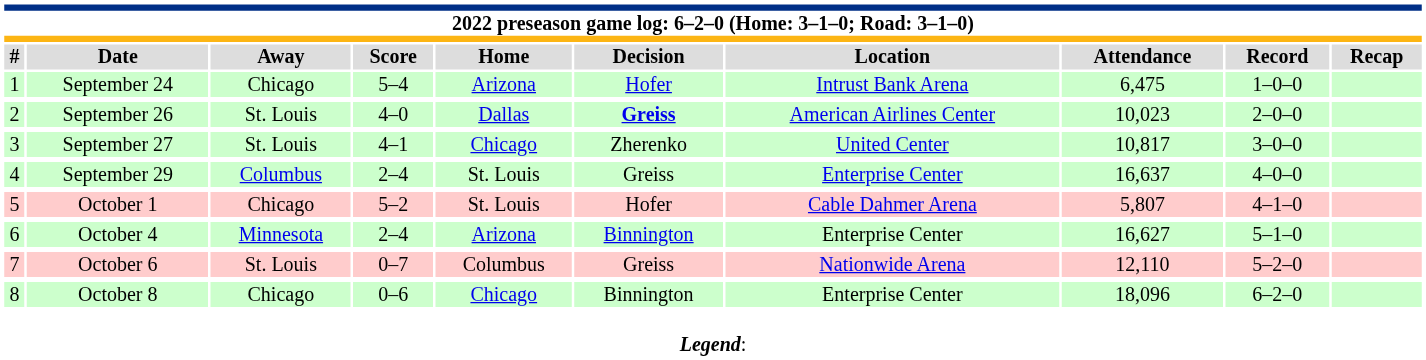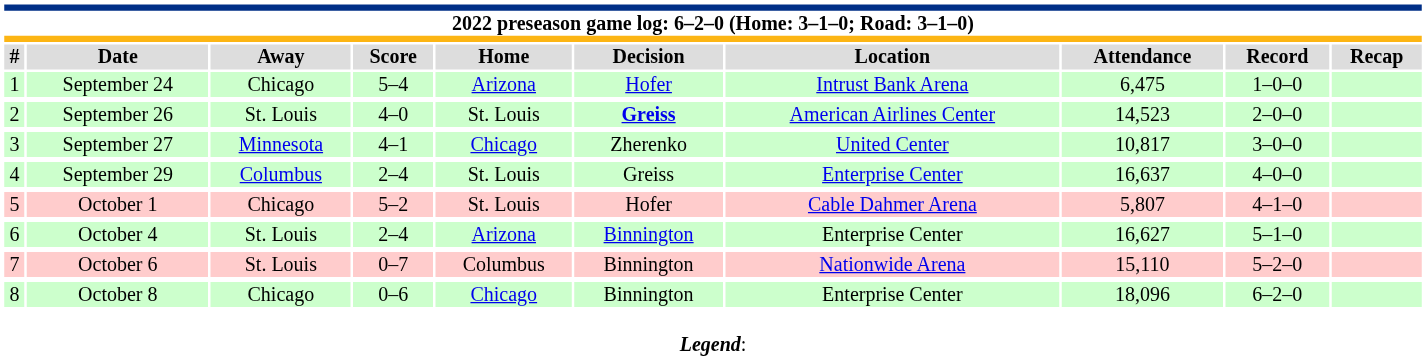(504, 114) Dallas -> (504, 114) St. Louis
(1142, 114) 10,023 -> (1142, 114) 14,523
(281, 144) St. Louis -> (281, 144) Minnesota
(281, 234) Minnesota -> (281, 234) St. Louis
(649, 264) Greiss -> (649, 264) Binnington
(1142, 264) 12,110 -> (1142, 264) 15,110
